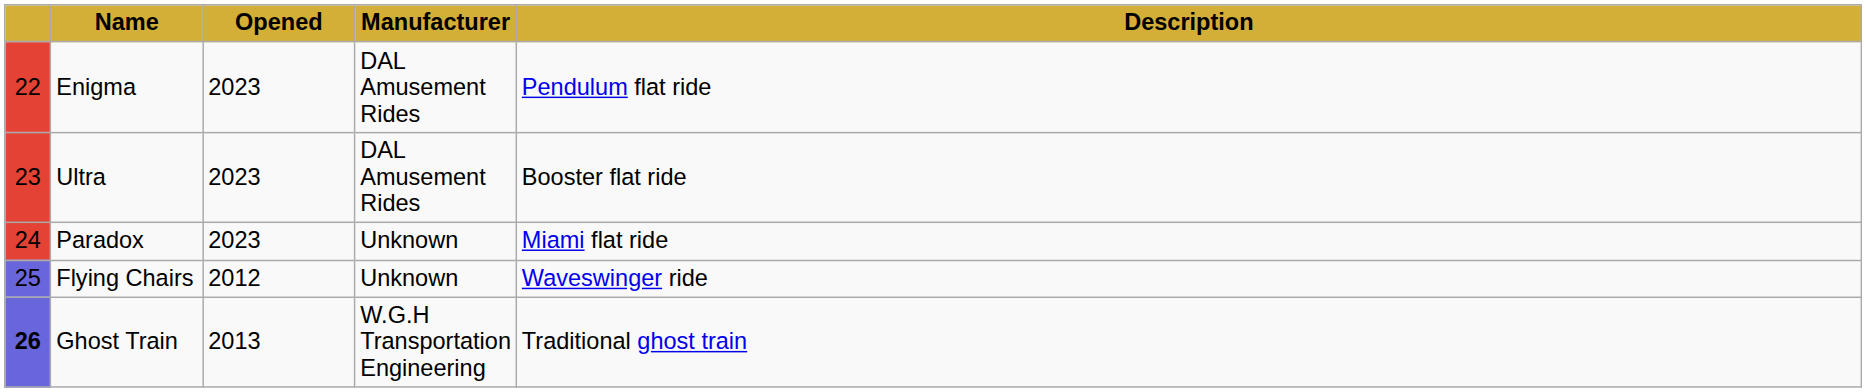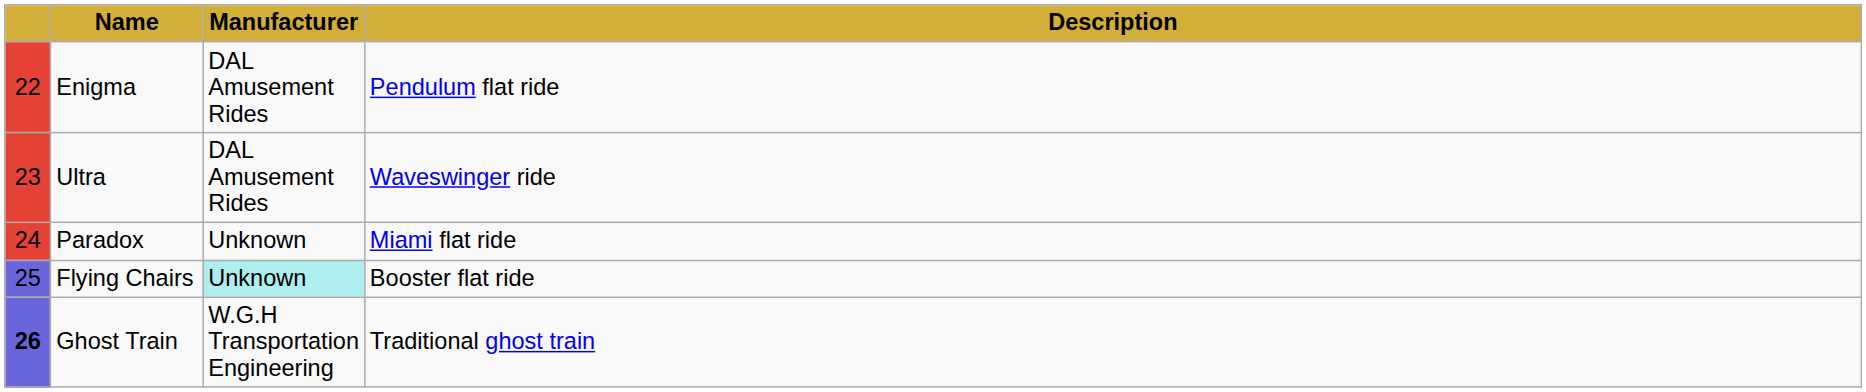- column: (279, 23)
(604, 177) Booster flat ride -> (463, 177) Waveswinger ride
(409, 278) no background -> (257, 278) paleturquoise background
(615, 278) Waveswinger ride -> (452, 278) Booster flat ride
